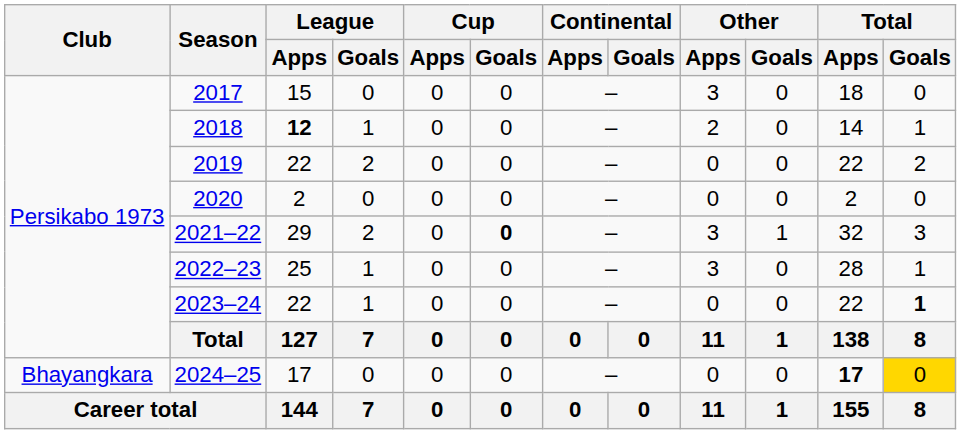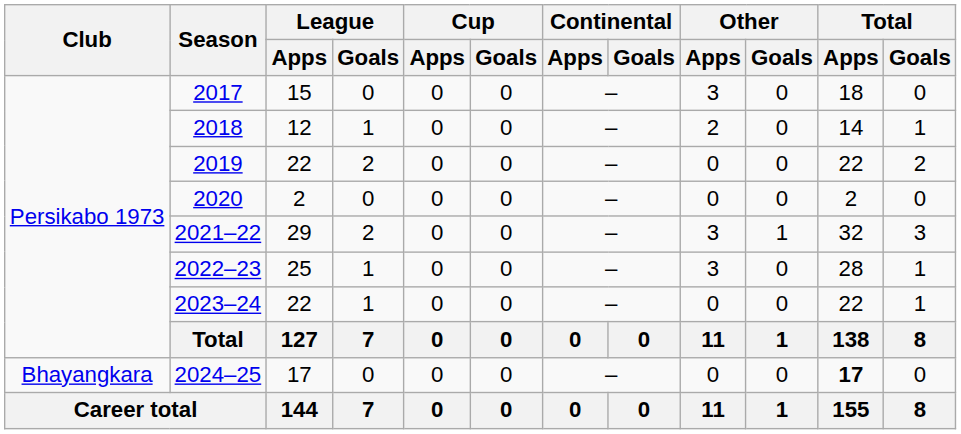(299, 127) bold -> (299, 127) normal
(506, 233) bold -> (506, 233) normal
(920, 304) bold -> (920, 304) normal
(920, 374) gold background -> (920, 374) no background
